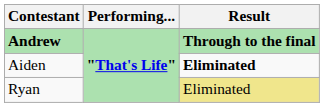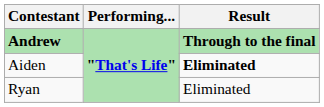(217, 89) khaki background -> (217, 89) no background
